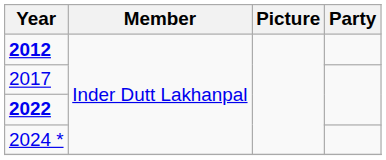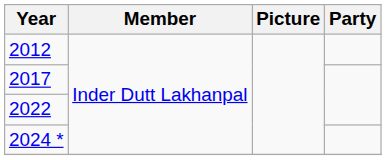(30, 49) bold -> (30, 49) normal
(30, 109) bold -> (30, 109) normal
